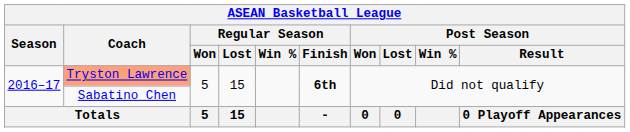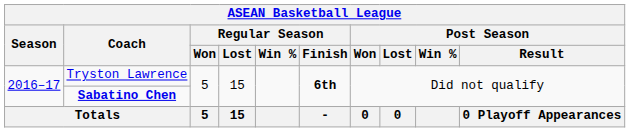(127, 76) lightsalmon background -> (127, 76) no background
(127, 96) normal -> (127, 96) bold
